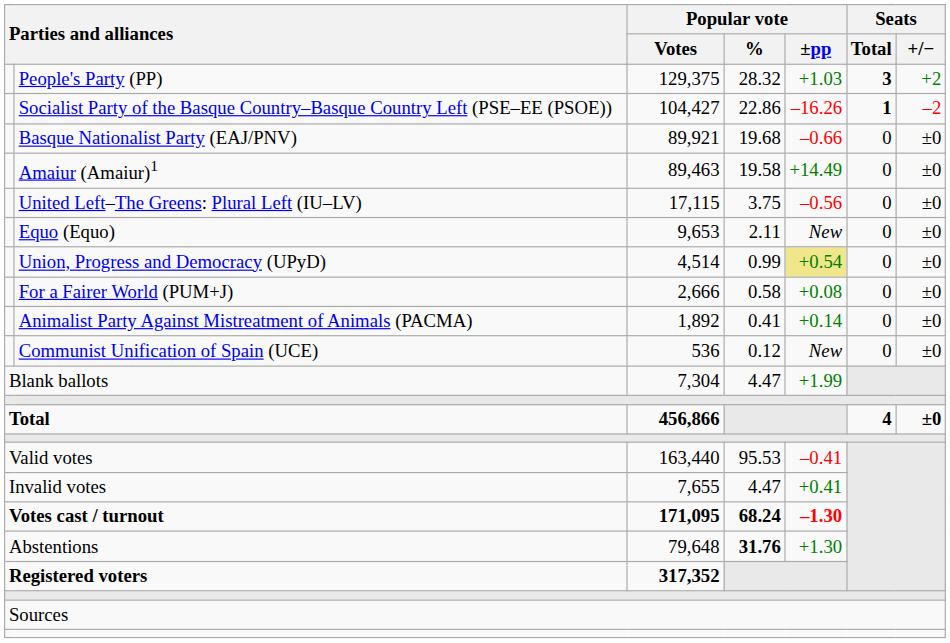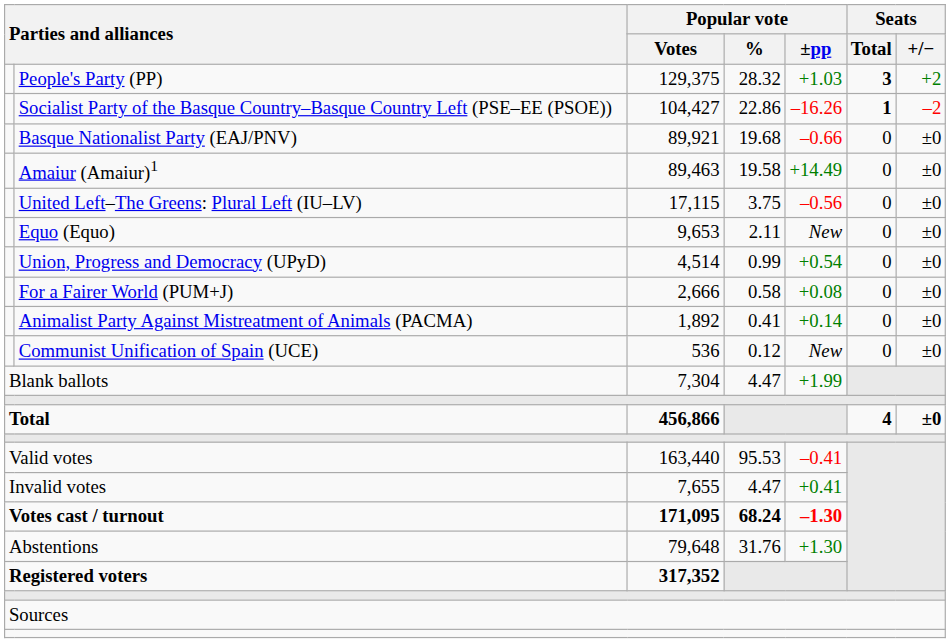(820, 261) khaki background -> (820, 261) no background
(760, 546) bold -> (760, 546) normal
